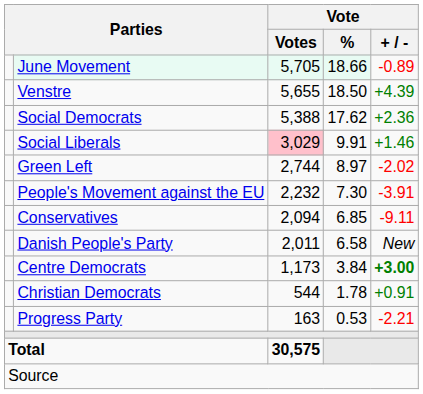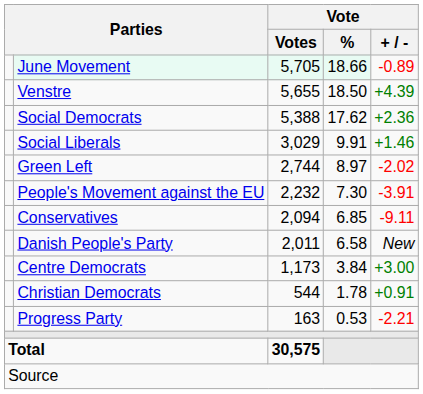(300, 142) pink background -> (300, 142) no background
(394, 268) bold -> (394, 268) normal
